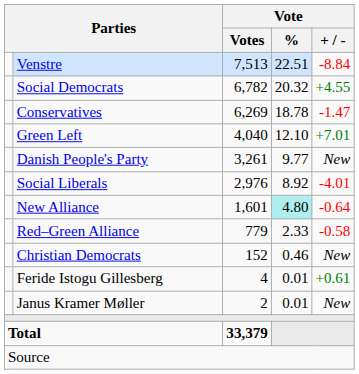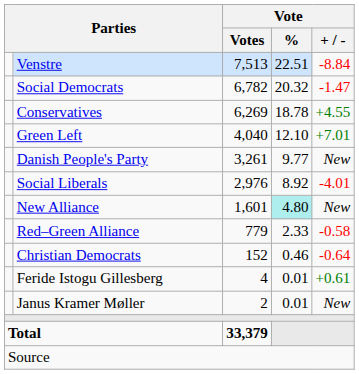(333, 87) +4.55 -> (335, 87) -1.47
(335, 111) -1.47 -> (333, 111) +4.55
(335, 207) -0.64 -> (337, 207) New
(337, 254) New -> (335, 254) -0.64
